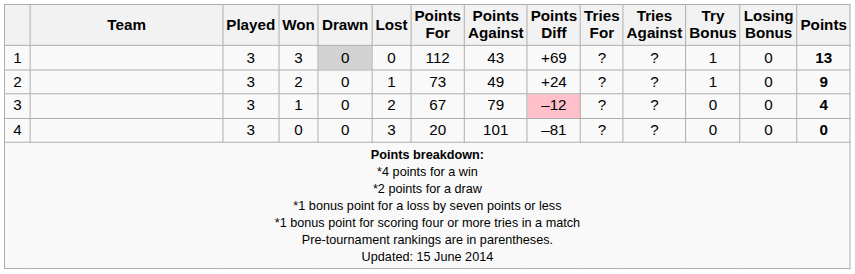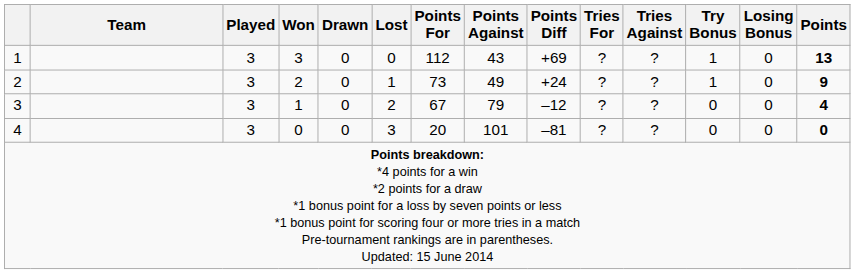(345, 57) lightgrey background -> (345, 57) no background
(554, 105) pink background -> (554, 105) no background
